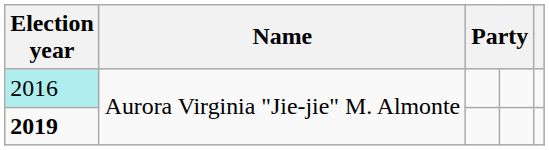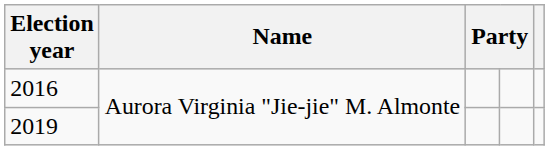(34, 88) paleturquoise background -> (34, 88) no background
(34, 125) bold -> (34, 125) normal
